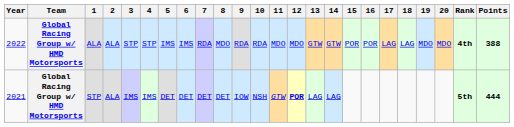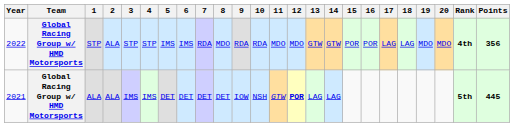(94, 44) ALA -> (94, 44) STP
(493, 44) 388 -> (493, 44) 356
(94, 96) STP -> (94, 96) ALA
(493, 96) 444 -> (493, 96) 445
